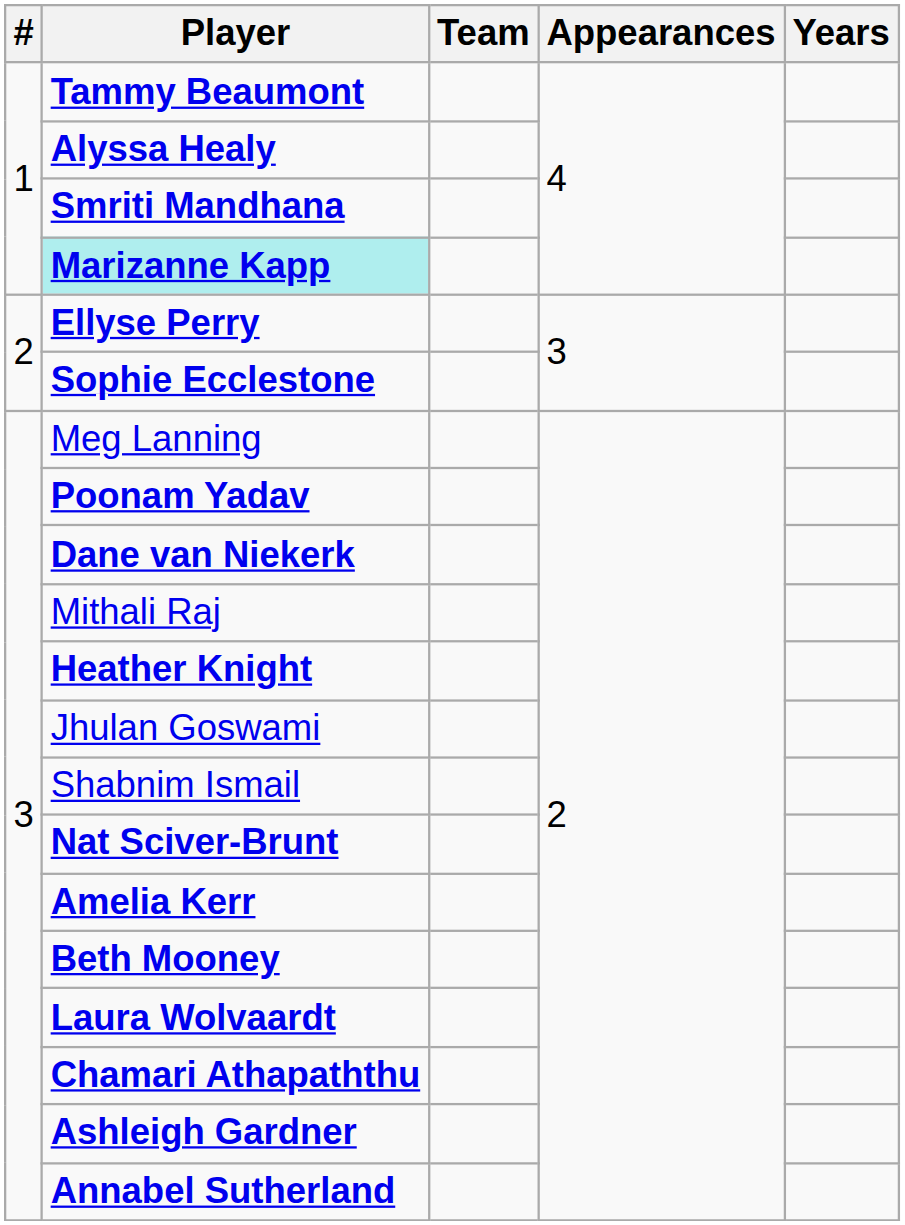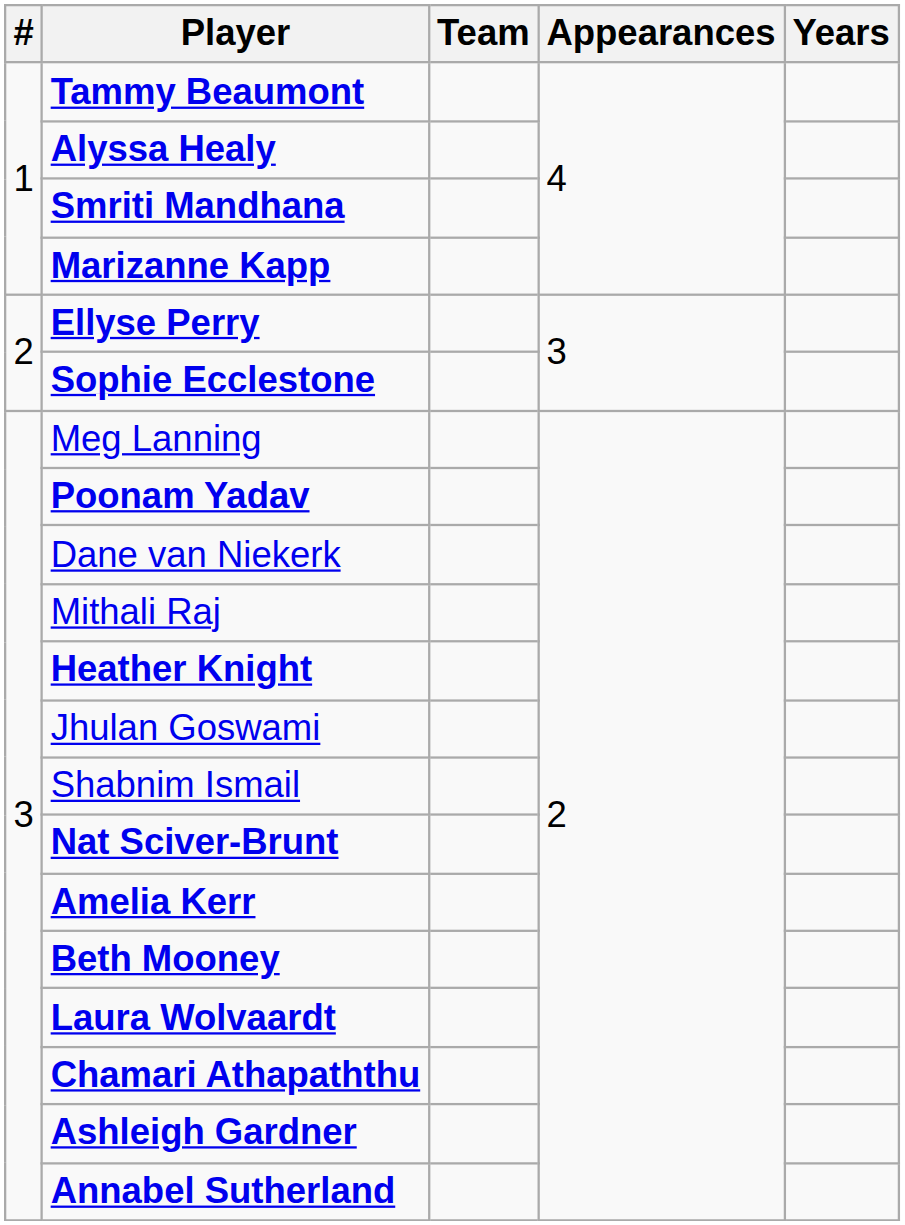(191, 264) paleturquoise background -> (191, 264) no background
(203, 554) bold -> (196, 554) normal
